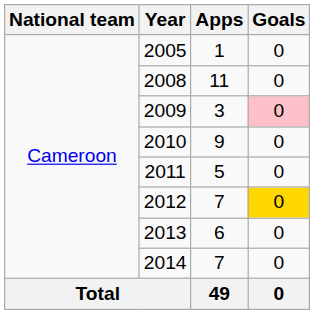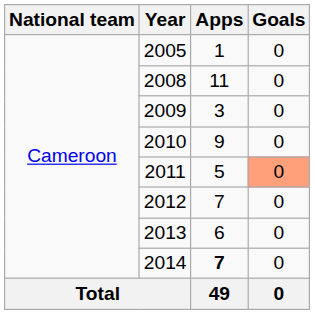(279, 111) pink background -> (279, 111) no background
(279, 171) no background -> (279, 171) lightsalmon background
(279, 202) gold background -> (279, 202) no background
(219, 263) normal -> (219, 263) bold
